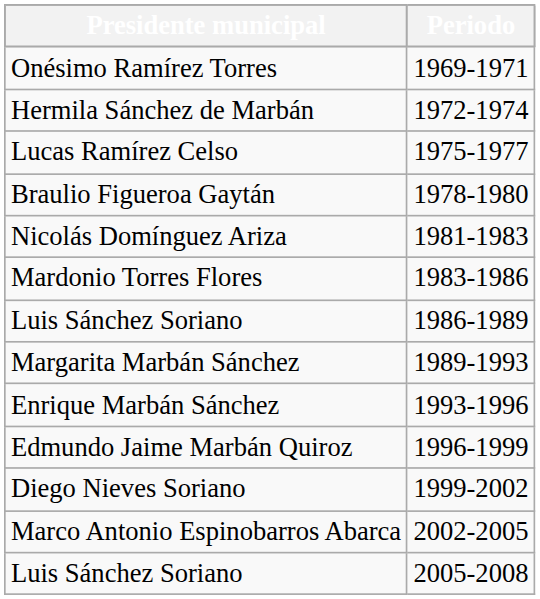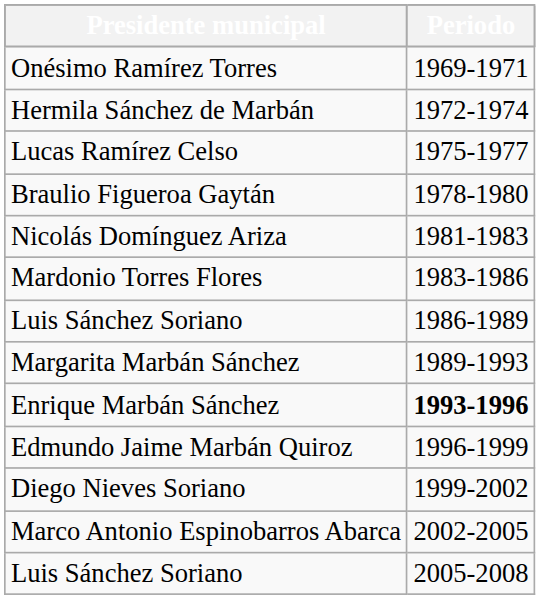(471, 404) normal -> (471, 404) bold
